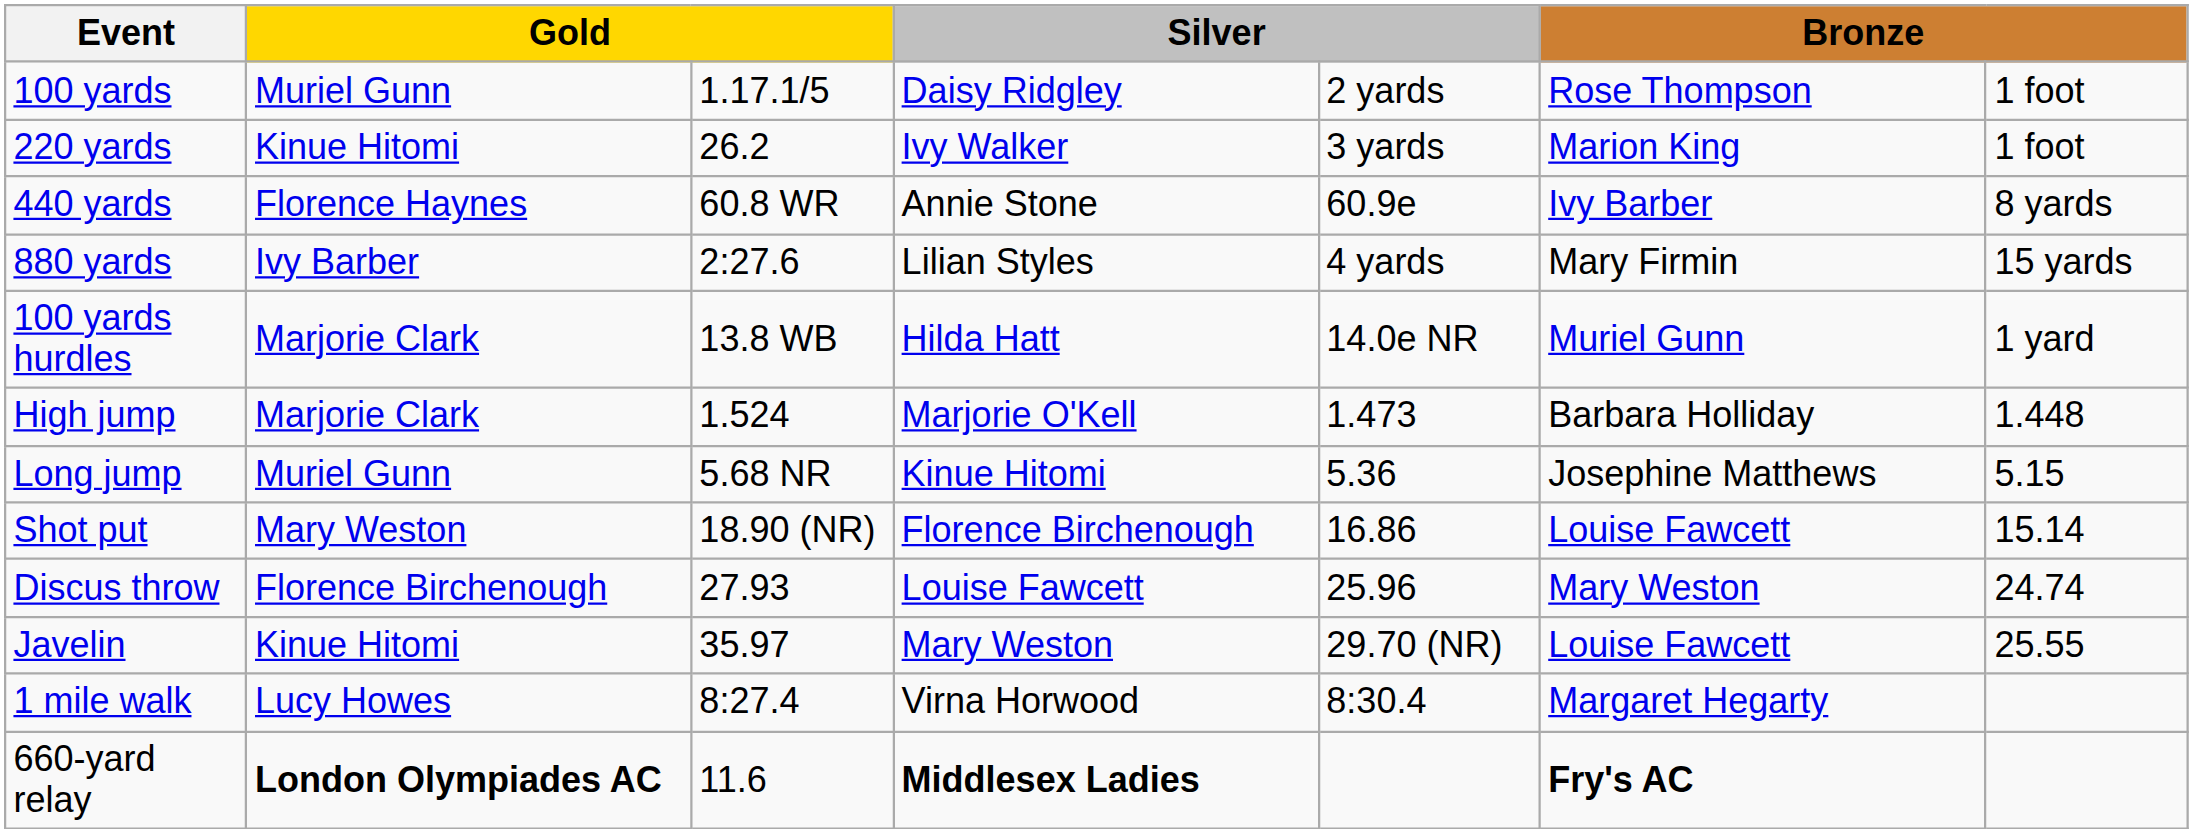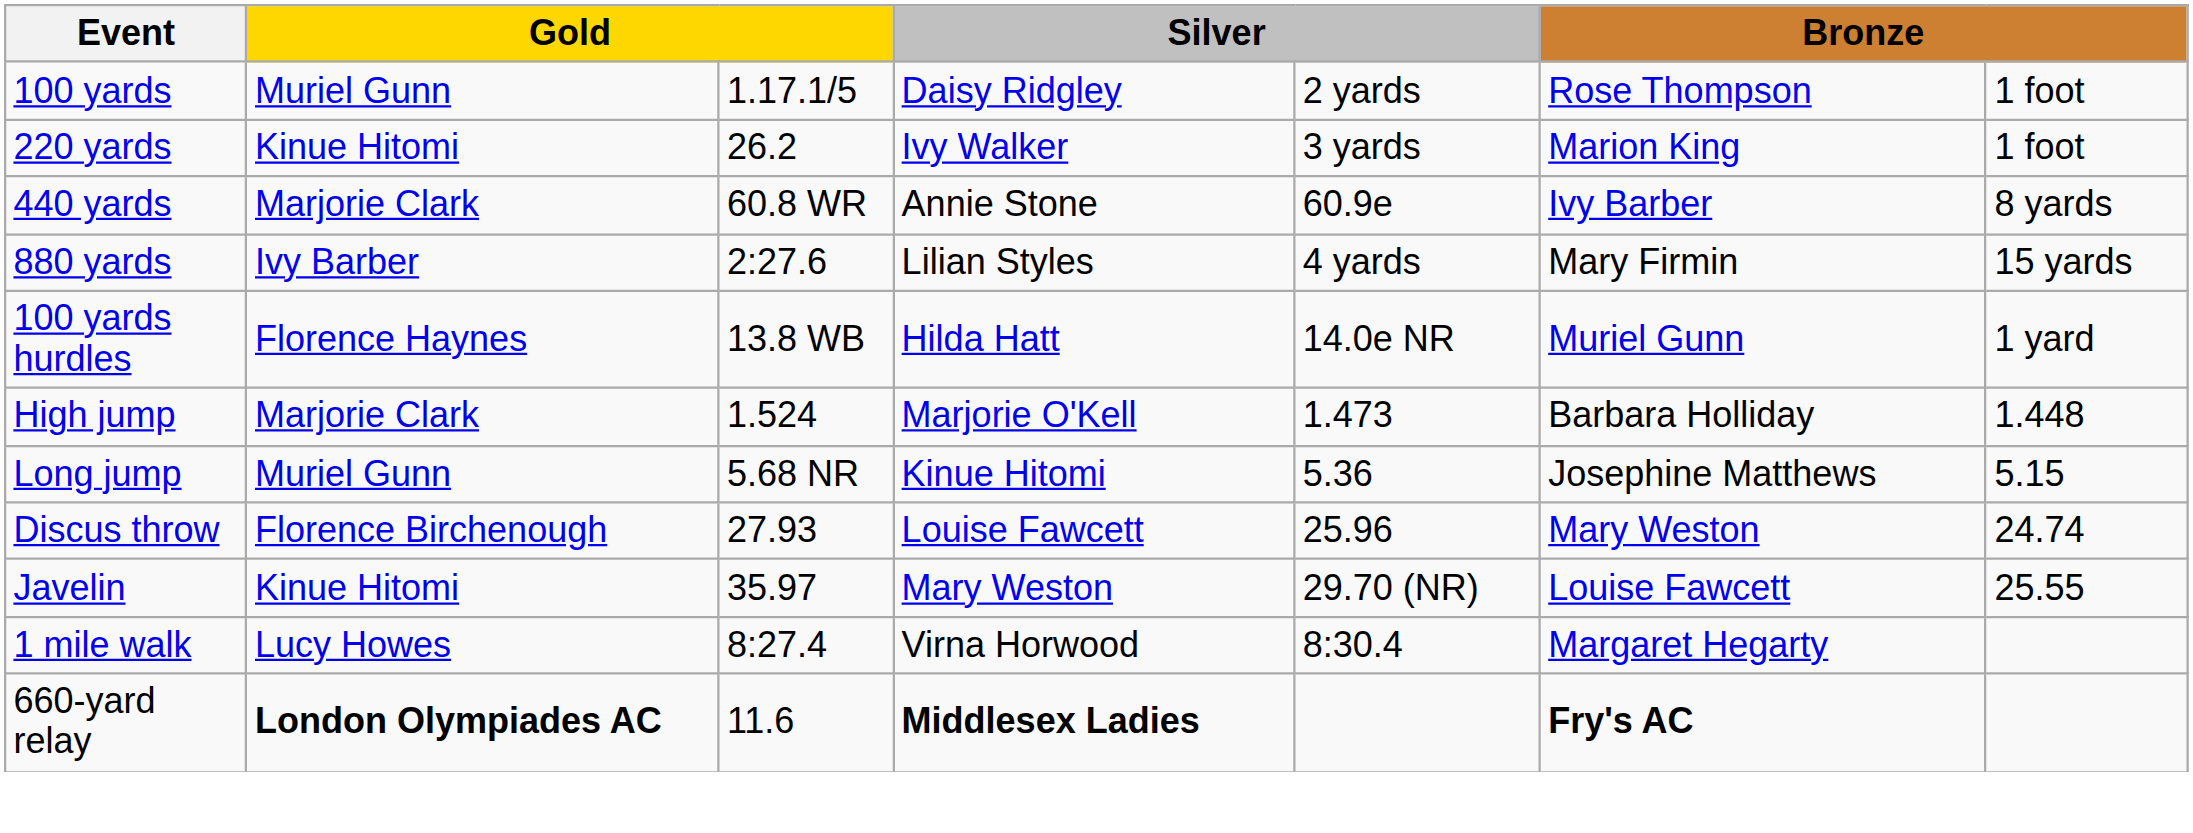(391, 204) Florence Haynes -> (367, 204) Marjorie Clark
(367, 338) Marjorie Clark -> (391, 338) Florence Haynes
- row: (80, 530)
